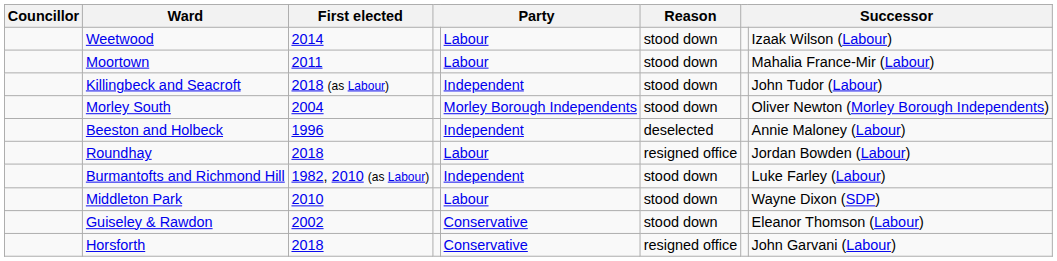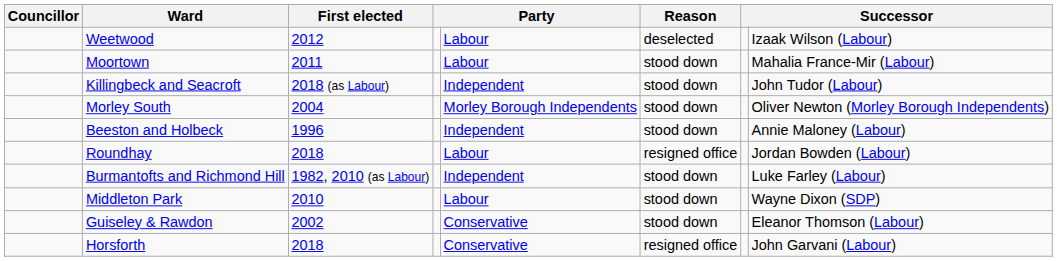(308, 39) 2014 -> (308, 39) 2012
(681, 39) stood down -> (679, 39) deselected
(679, 130) deselected -> (681, 130) stood down
